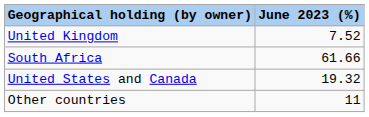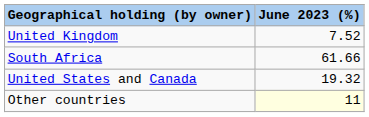(353, 101) no background -> (353, 101) lightyellow background
